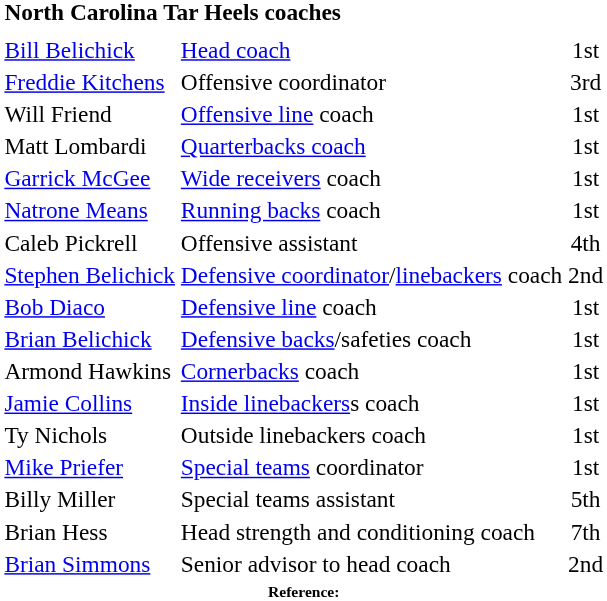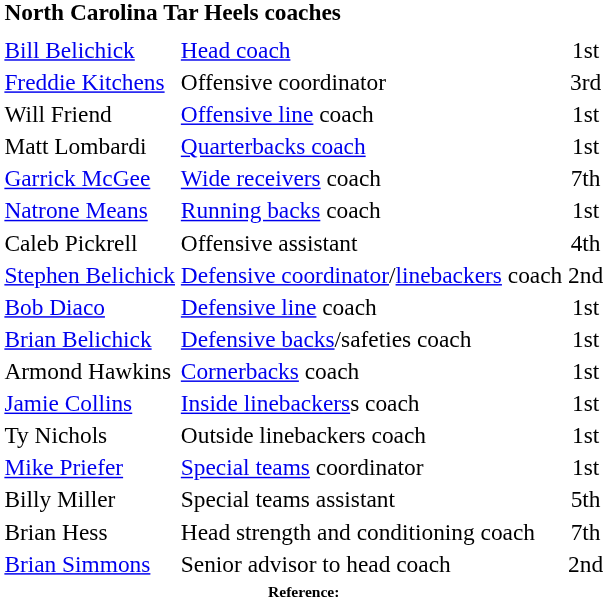(586, 178) 1st -> (586, 178) 7th
